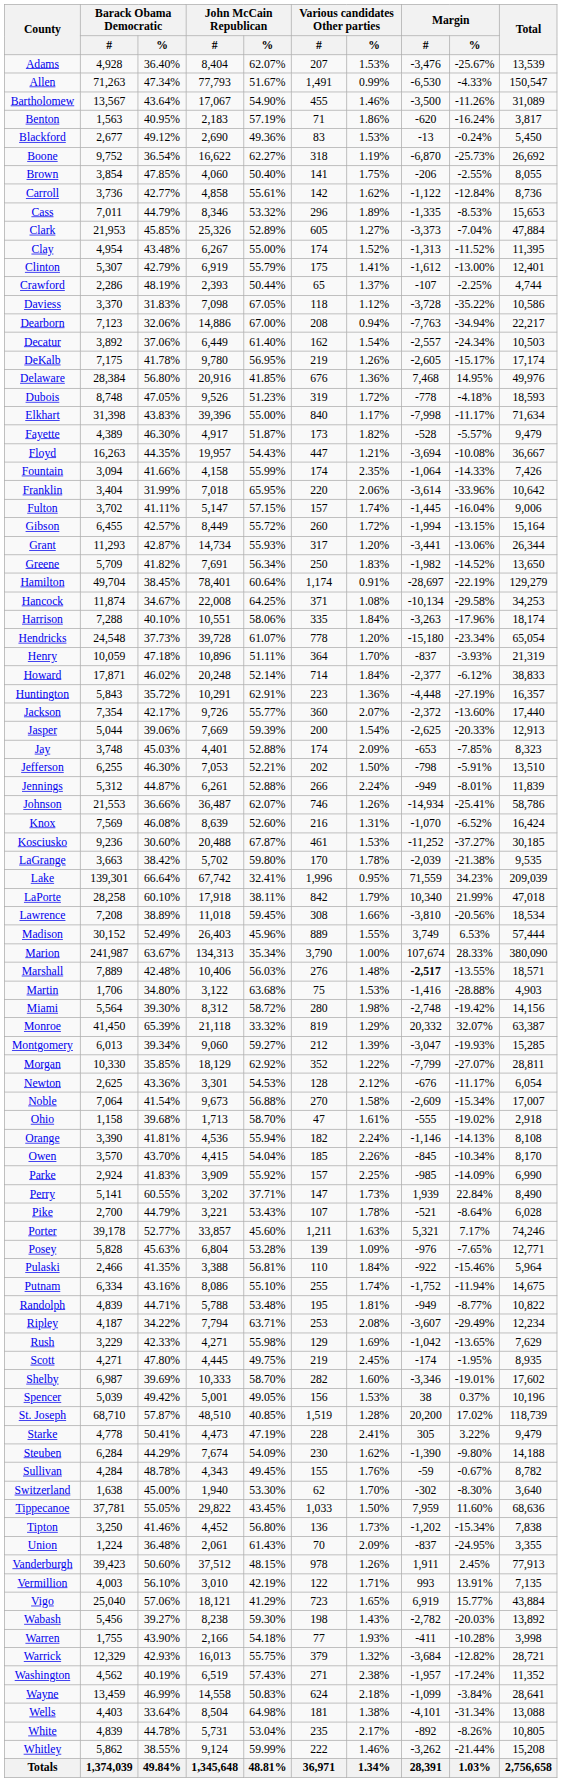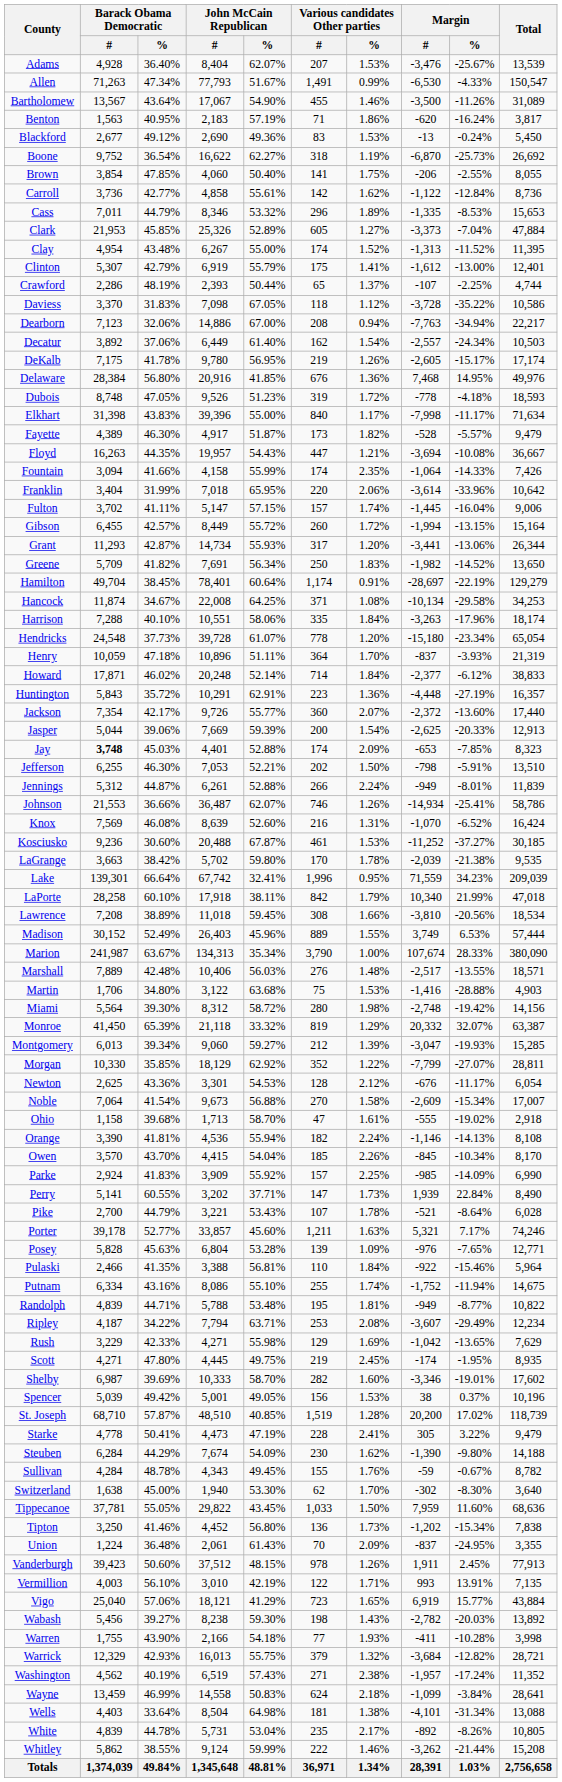(109, 749) normal -> (109, 749) bold
(426, 971) bold -> (426, 971) normal
